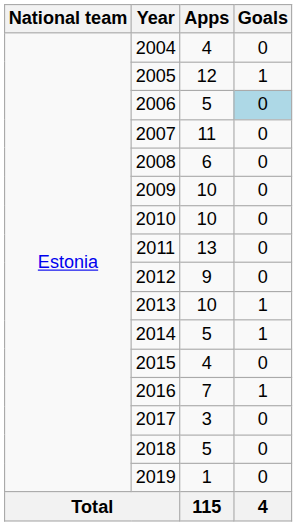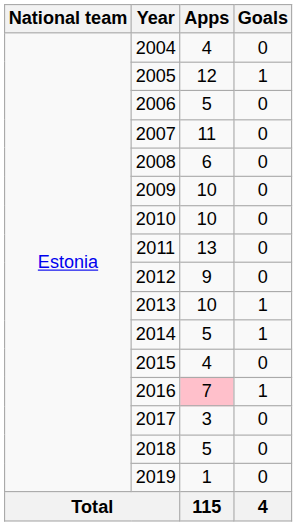(263, 104) lightblue background -> (263, 104) no background
(207, 391) no background -> (207, 391) pink background
